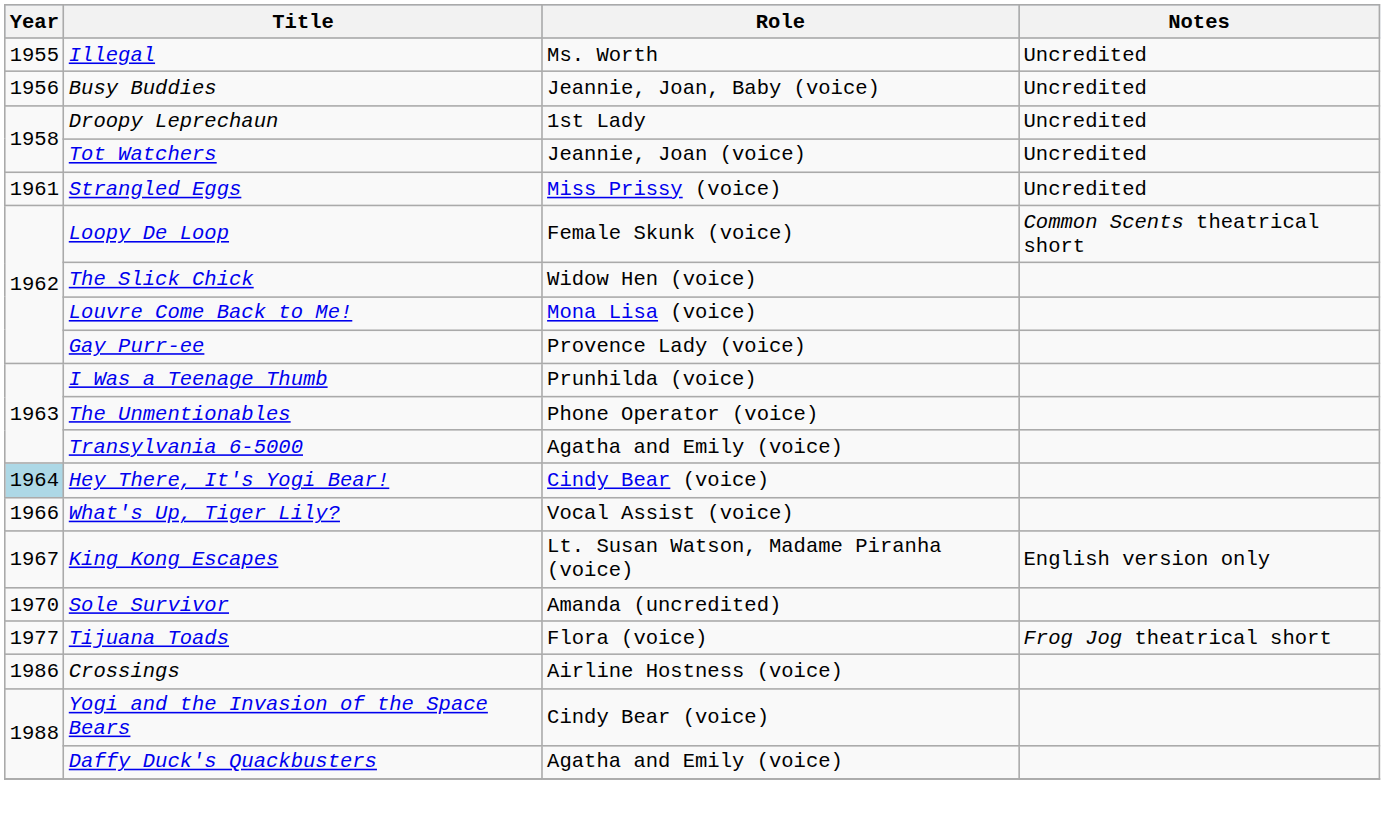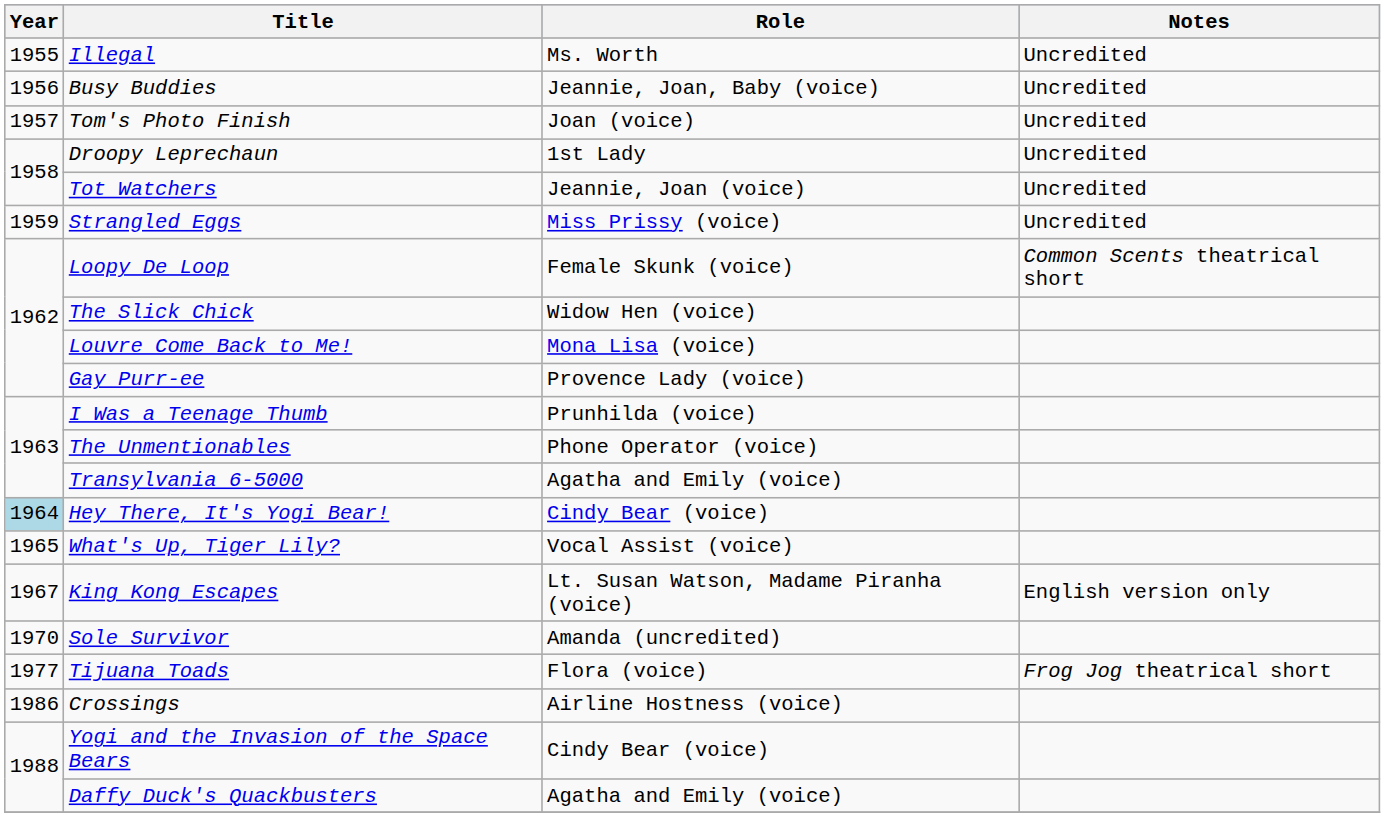+ row: (180, 122)
(34, 189) 1961 -> (34, 222) 1959
(34, 514) 1966 -> (34, 547) 1965
